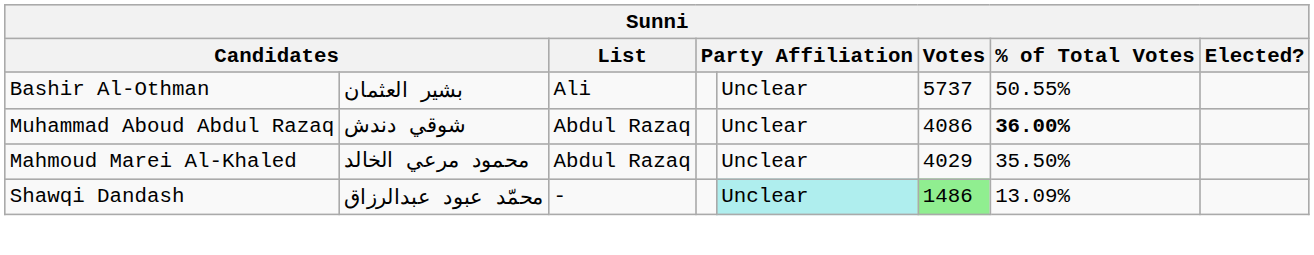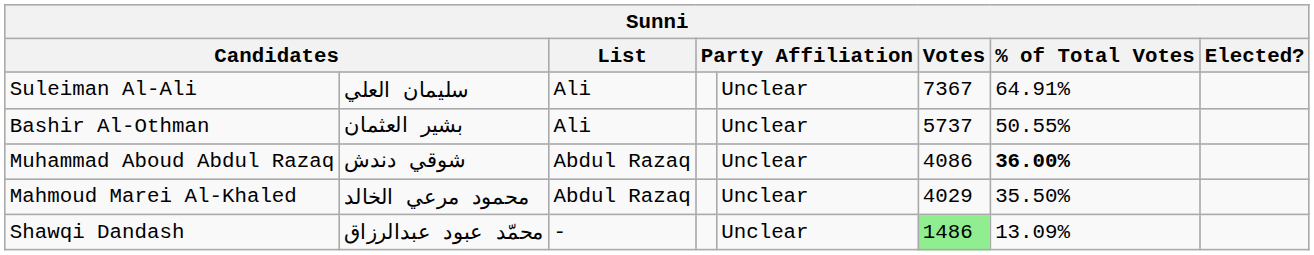+ row: (103, 90)
(765, 197) paleturquoise background -> (765, 232) no background
